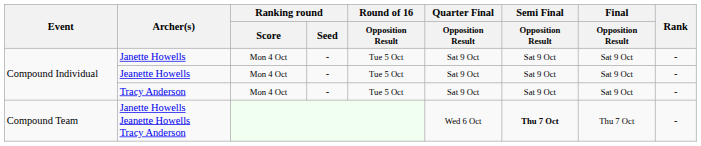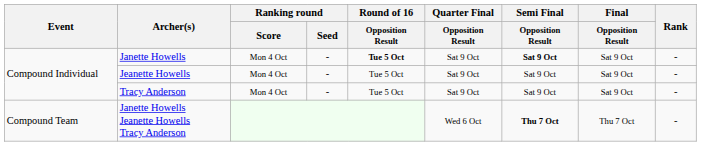(386, 58) normal -> (386, 57) bold
(540, 58) normal -> (540, 57) bold
